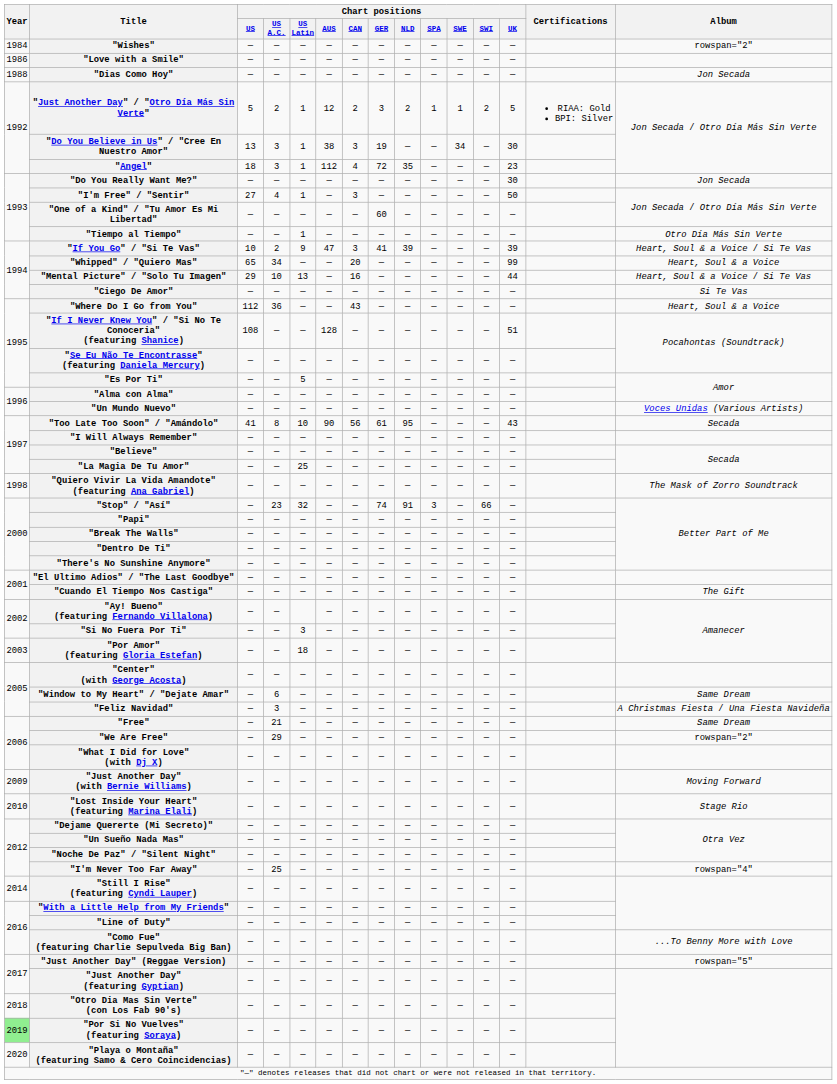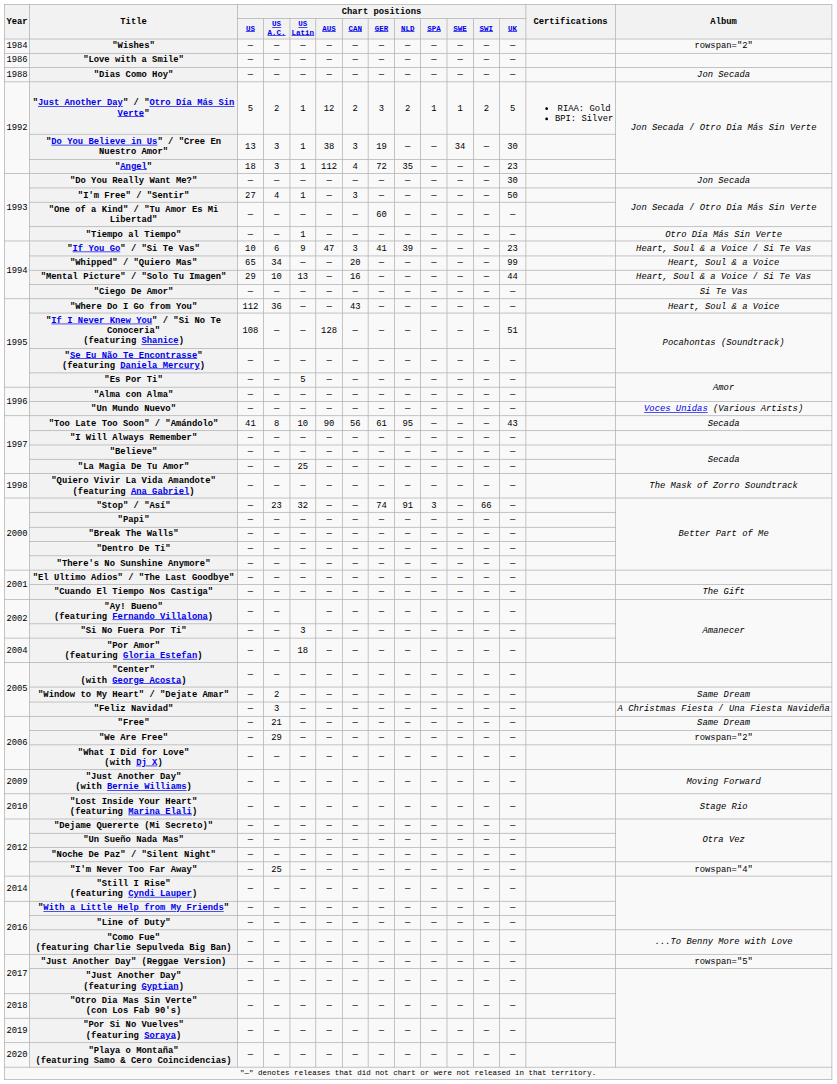(277, 249) 2 -> (277, 249) 6
(513, 249) 39 -> (513, 249) 23
(17, 650) 2003 -> (17, 650) 2004
(277, 694) 6 -> (277, 694) 2
(17, 1030) lightgreen background -> (17, 1030) no background
